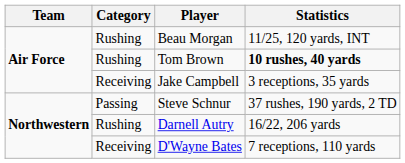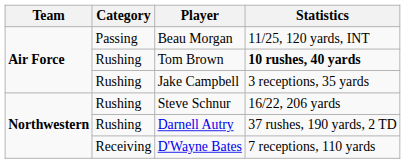(118, 37) Rushing -> (117, 37) Passing
(123, 81) Receiving -> (118, 81) Rushing
(117, 103) Passing -> (118, 103) Rushing
(322, 103) 37 rushes, 190 yards, 2 TD -> (294, 103) 16/22, 206 yards
(294, 125) 16/22, 206 yards -> (322, 125) 37 rushes, 190 yards, 2 TD
